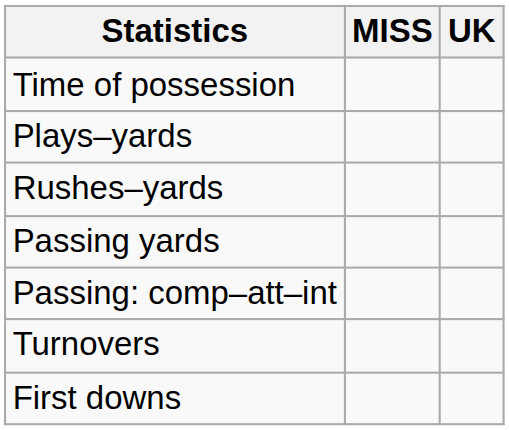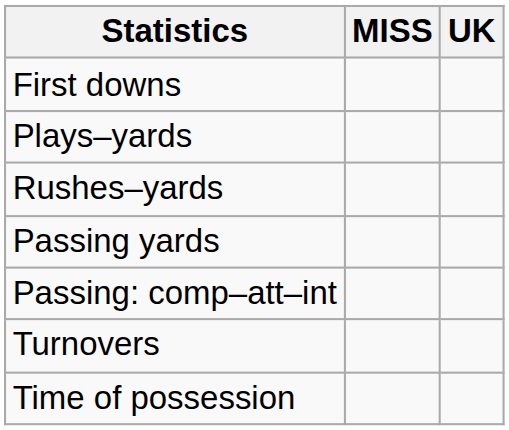rows swapped: (97, 397) <-> (154, 83)
